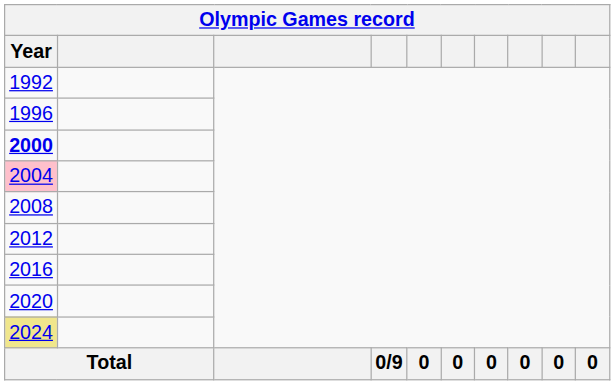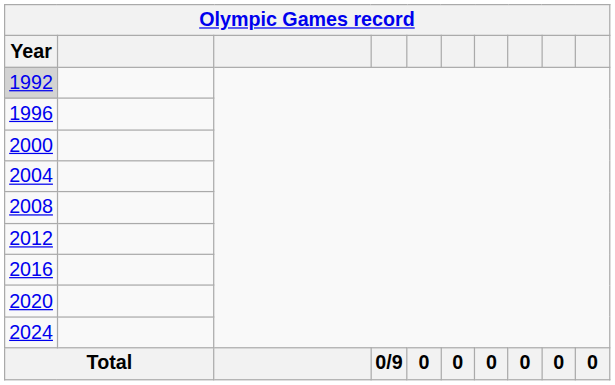(31, 82) no background -> (31, 82) lightgrey background
(31, 144) bold -> (31, 144) normal
(31, 176) pink background -> (31, 176) no background
(31, 332) khaki background -> (31, 332) no background
